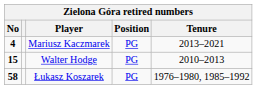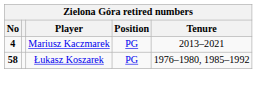- row: (69, 60)
